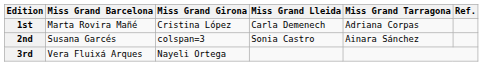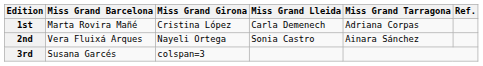(82, 40) Susana Garcés -> (95, 40) Vera Fluixá Arques
(181, 40) colspan=3 -> (192, 40) Nayeli Ortega
(95, 54) Vera Fluixá Arques -> (82, 54) Susana Garcés
(192, 54) Nayeli Ortega -> (181, 54) colspan=3
